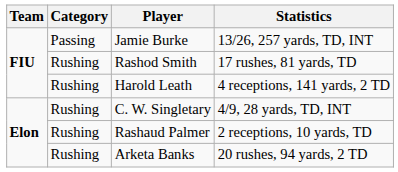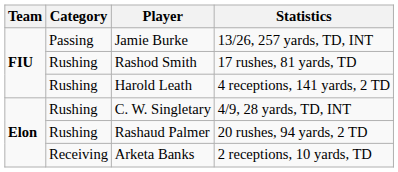(295, 132) 2 receptions, 10 yards, TD -> (293, 132) 20 rushes, 94 yards, 2 TD
(75, 155) Rushing -> (78, 155) Receiving
(293, 155) 20 rushes, 94 yards, 2 TD -> (295, 155) 2 receptions, 10 yards, TD
